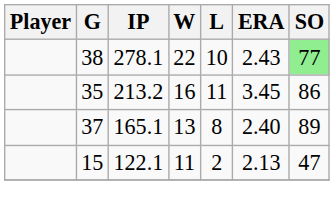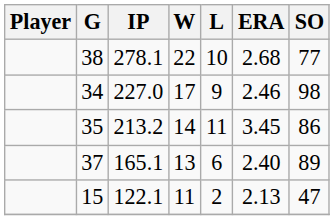(261, 57) 2.43 -> (261, 57) 2.68
(309, 57) lightgreen background -> (309, 57) no background
+ row: (138, 92)
(184, 92) 16 -> (184, 127) 14
(217, 127) 8 -> (217, 162) 6
